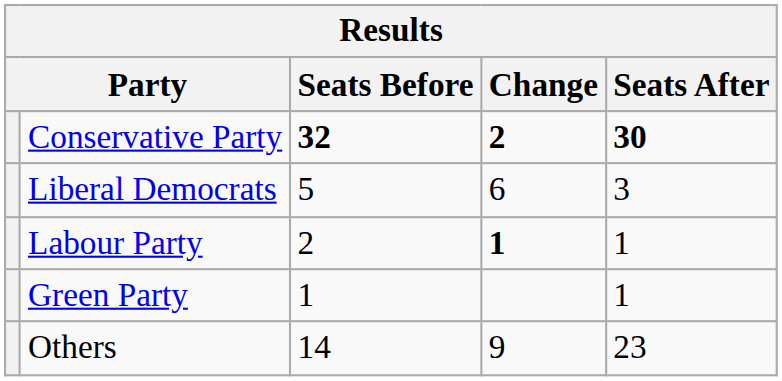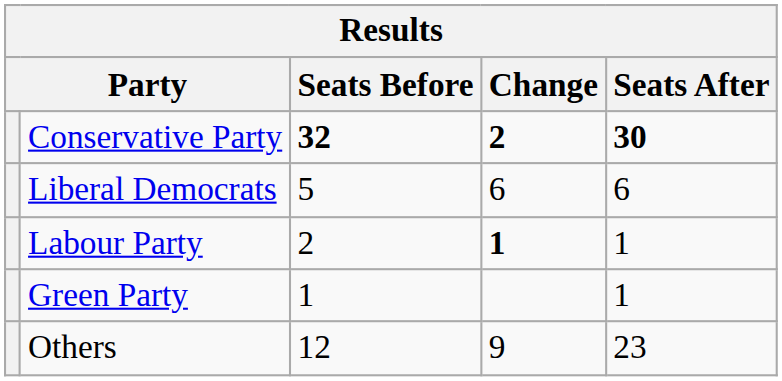(622, 189) 3 -> (622, 189) 6
(314, 347) 14 -> (314, 347) 12
